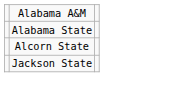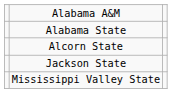+ row: (86, 80)
